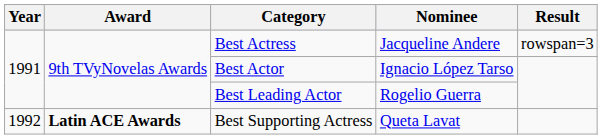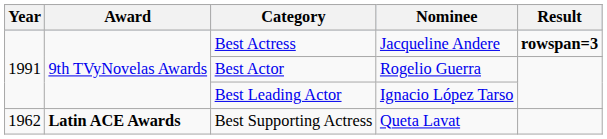(557, 43) normal -> (560, 43) bold
(447, 69) Ignacio López Tarso -> (430, 69) Rogelio Guerra
(430, 95) Rogelio Guerra -> (447, 95) Ignacio López Tarso
(25, 120) 1992 -> (25, 120) 1962
